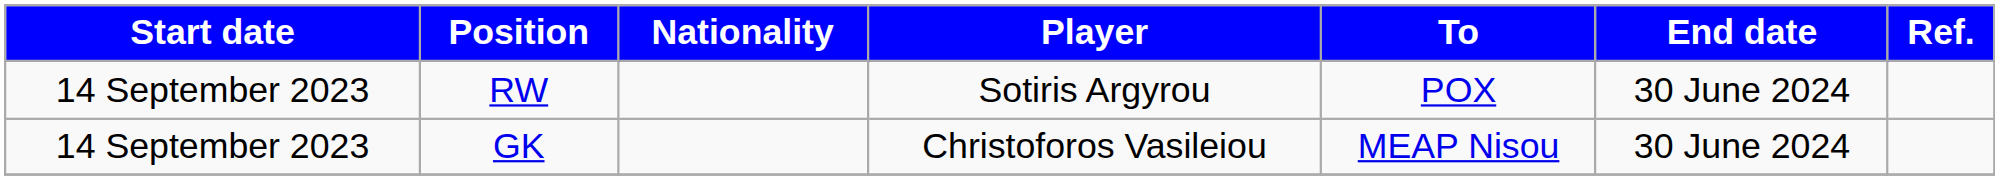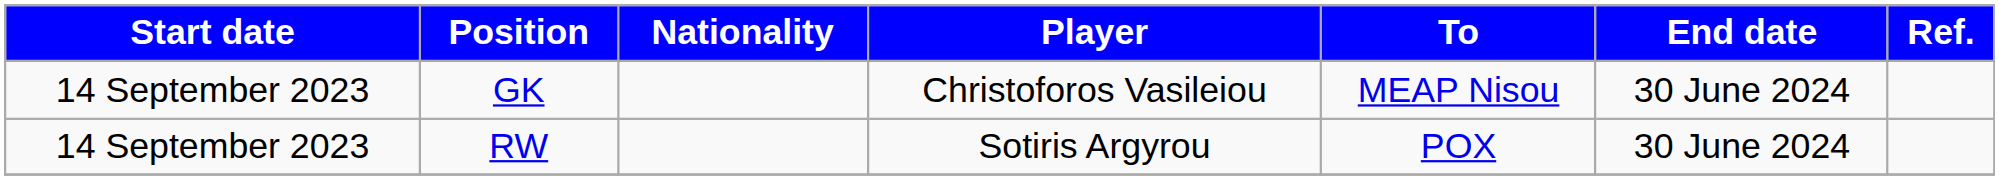rows swapped: (519, 145) <-> (519, 89)
